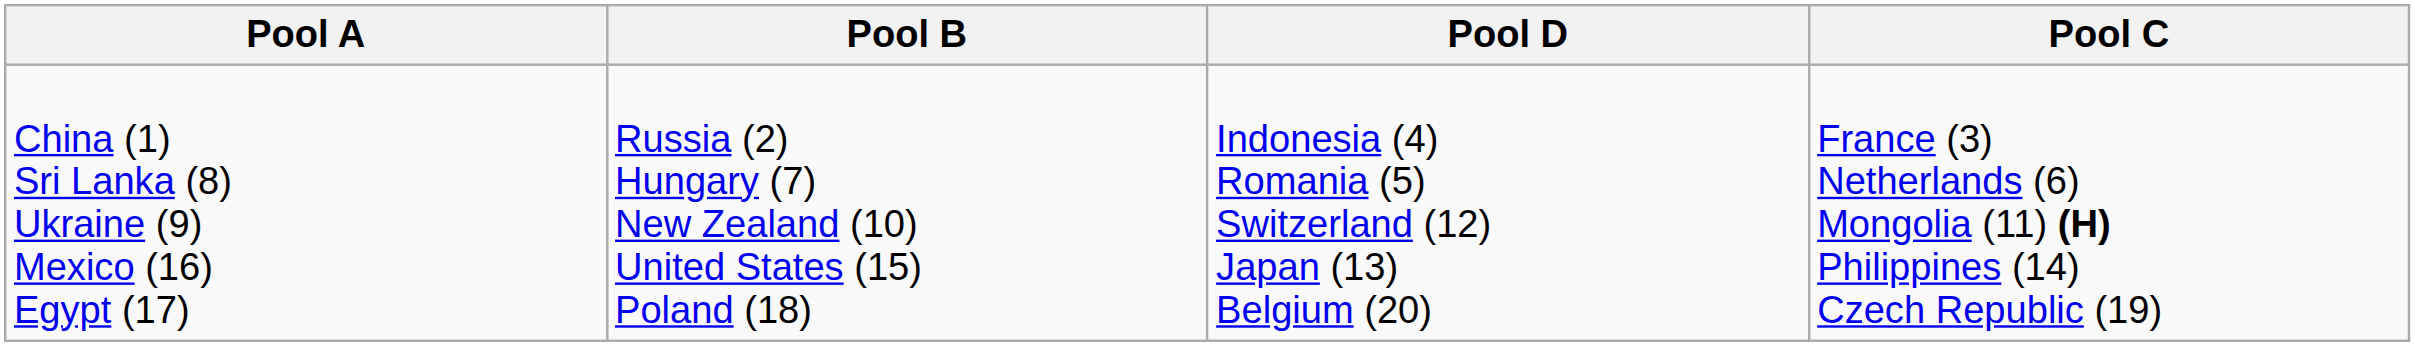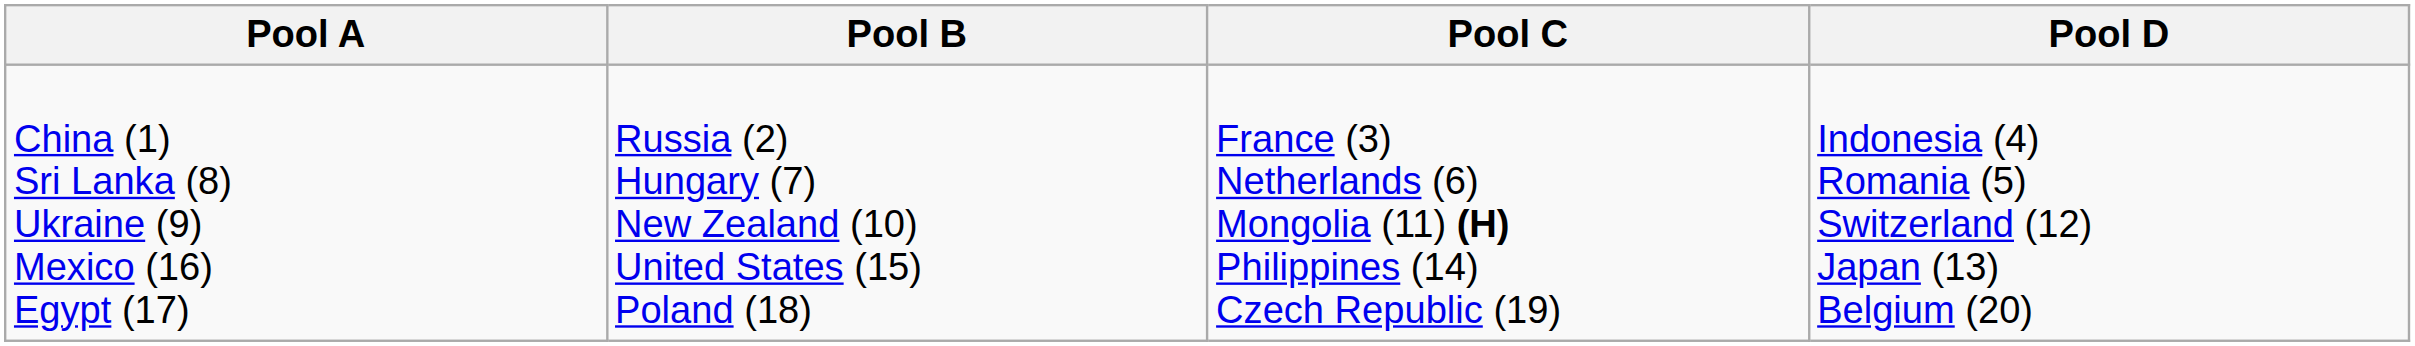columns swapped: (2109, 34) <-> (1508, 34)
